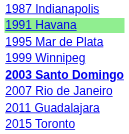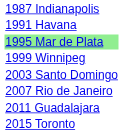(41, 25) lightgreen background -> (41, 25) no background
(54, 42) no background -> (54, 42) lightgreen background
(65, 75) bold -> (62, 75) normal
